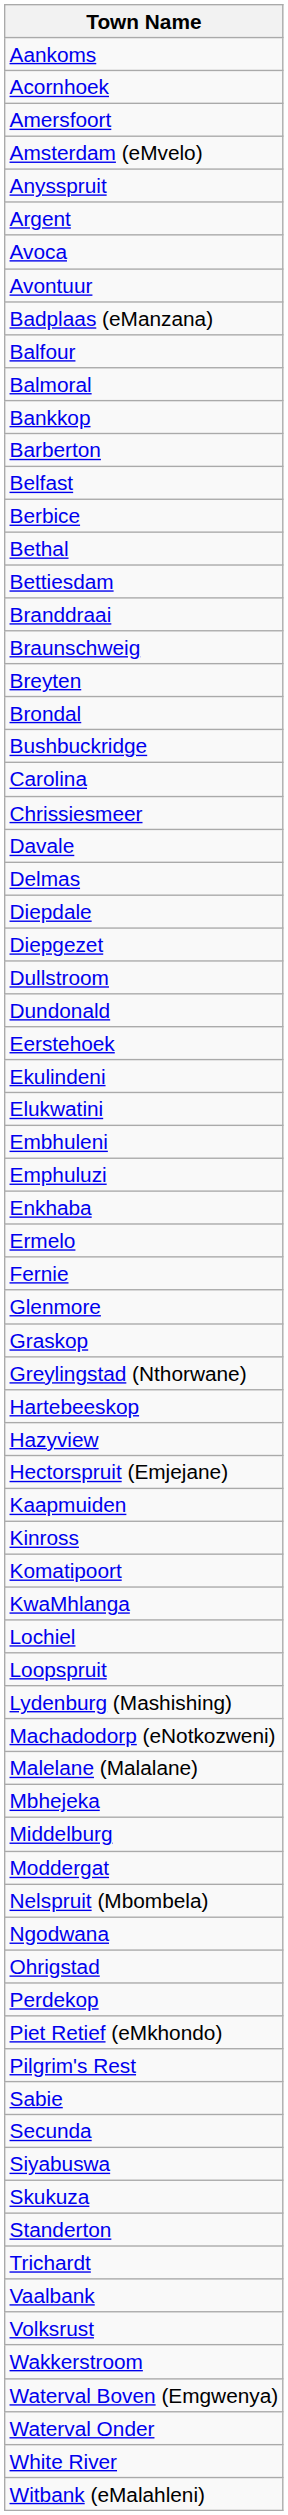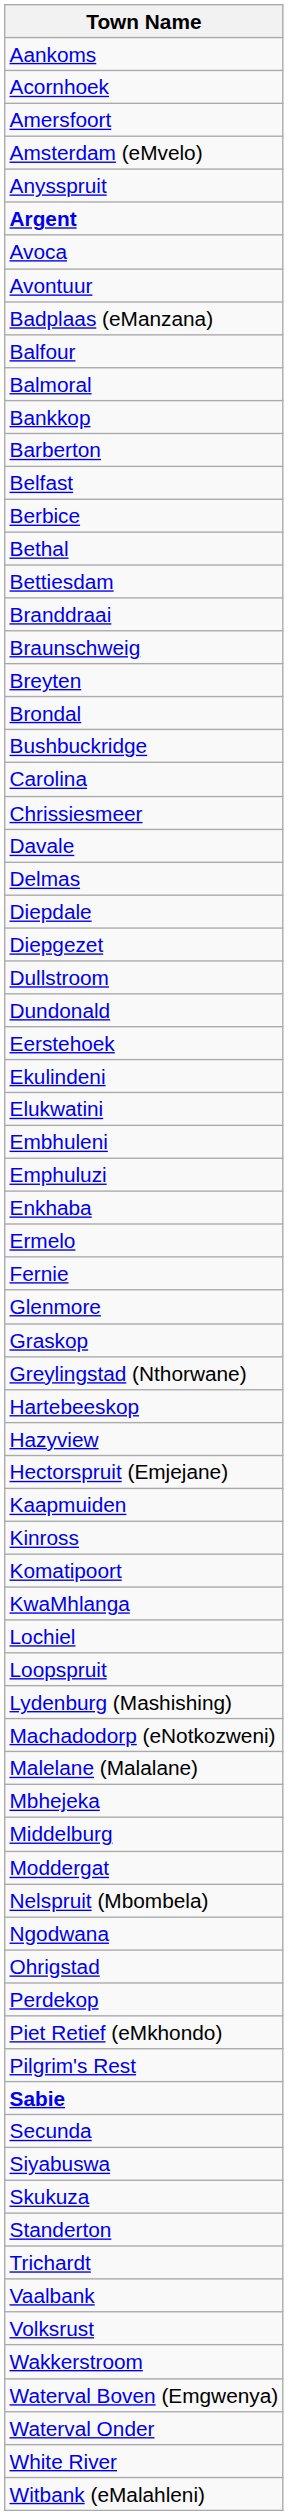(40, 219) normal -> (43, 219) bold
(36, 2098) normal -> (37, 2098) bold
